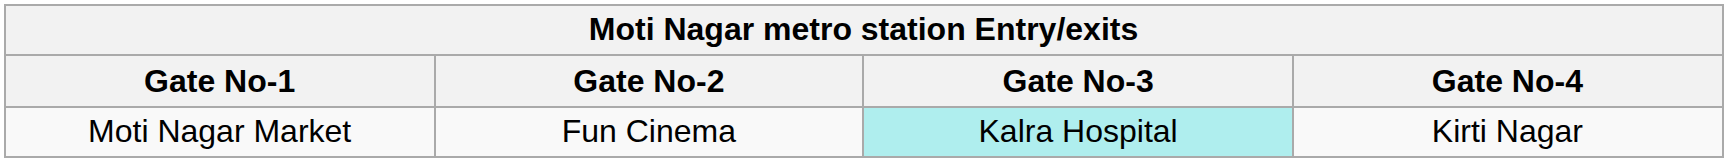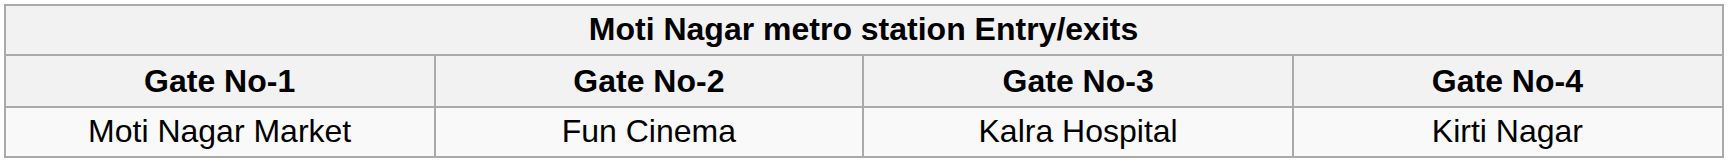(1078, 131) paleturquoise background -> (1078, 131) no background
